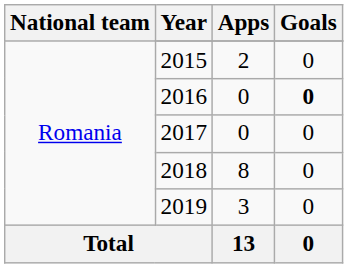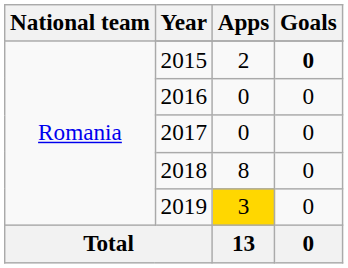(308, 59) normal -> (308, 59) bold
(308, 96) bold -> (308, 96) normal
(243, 206) no background -> (243, 206) gold background
